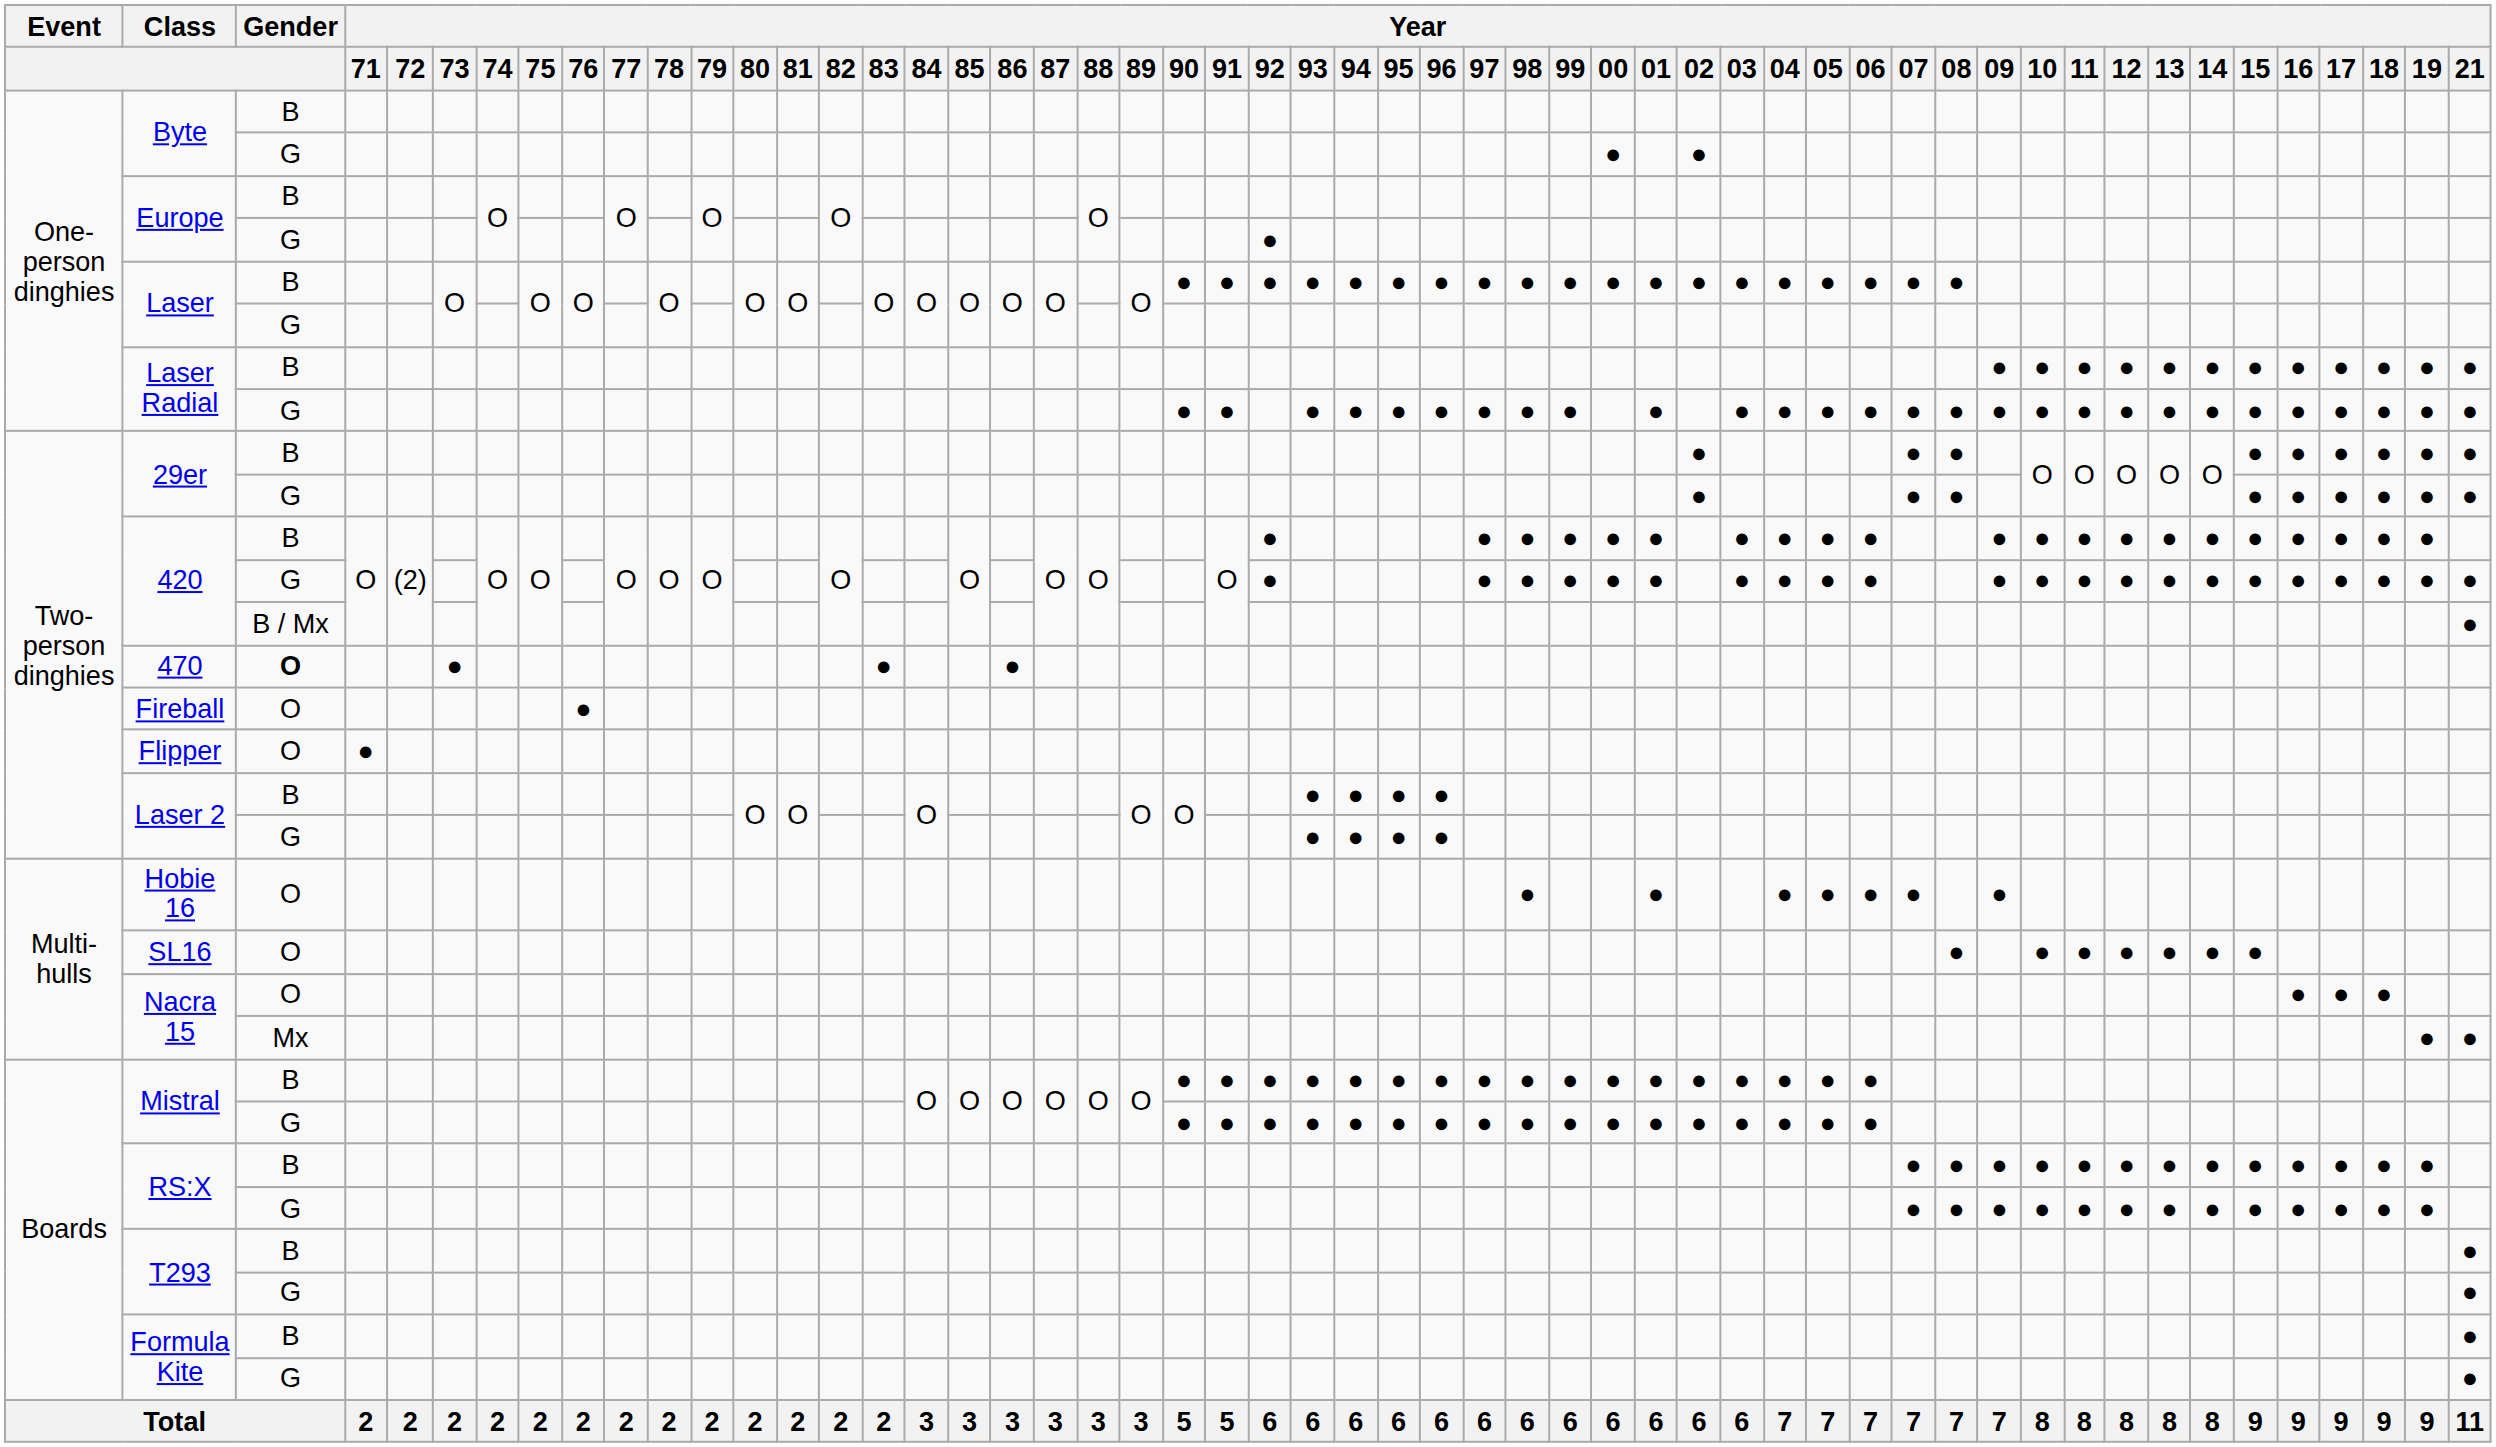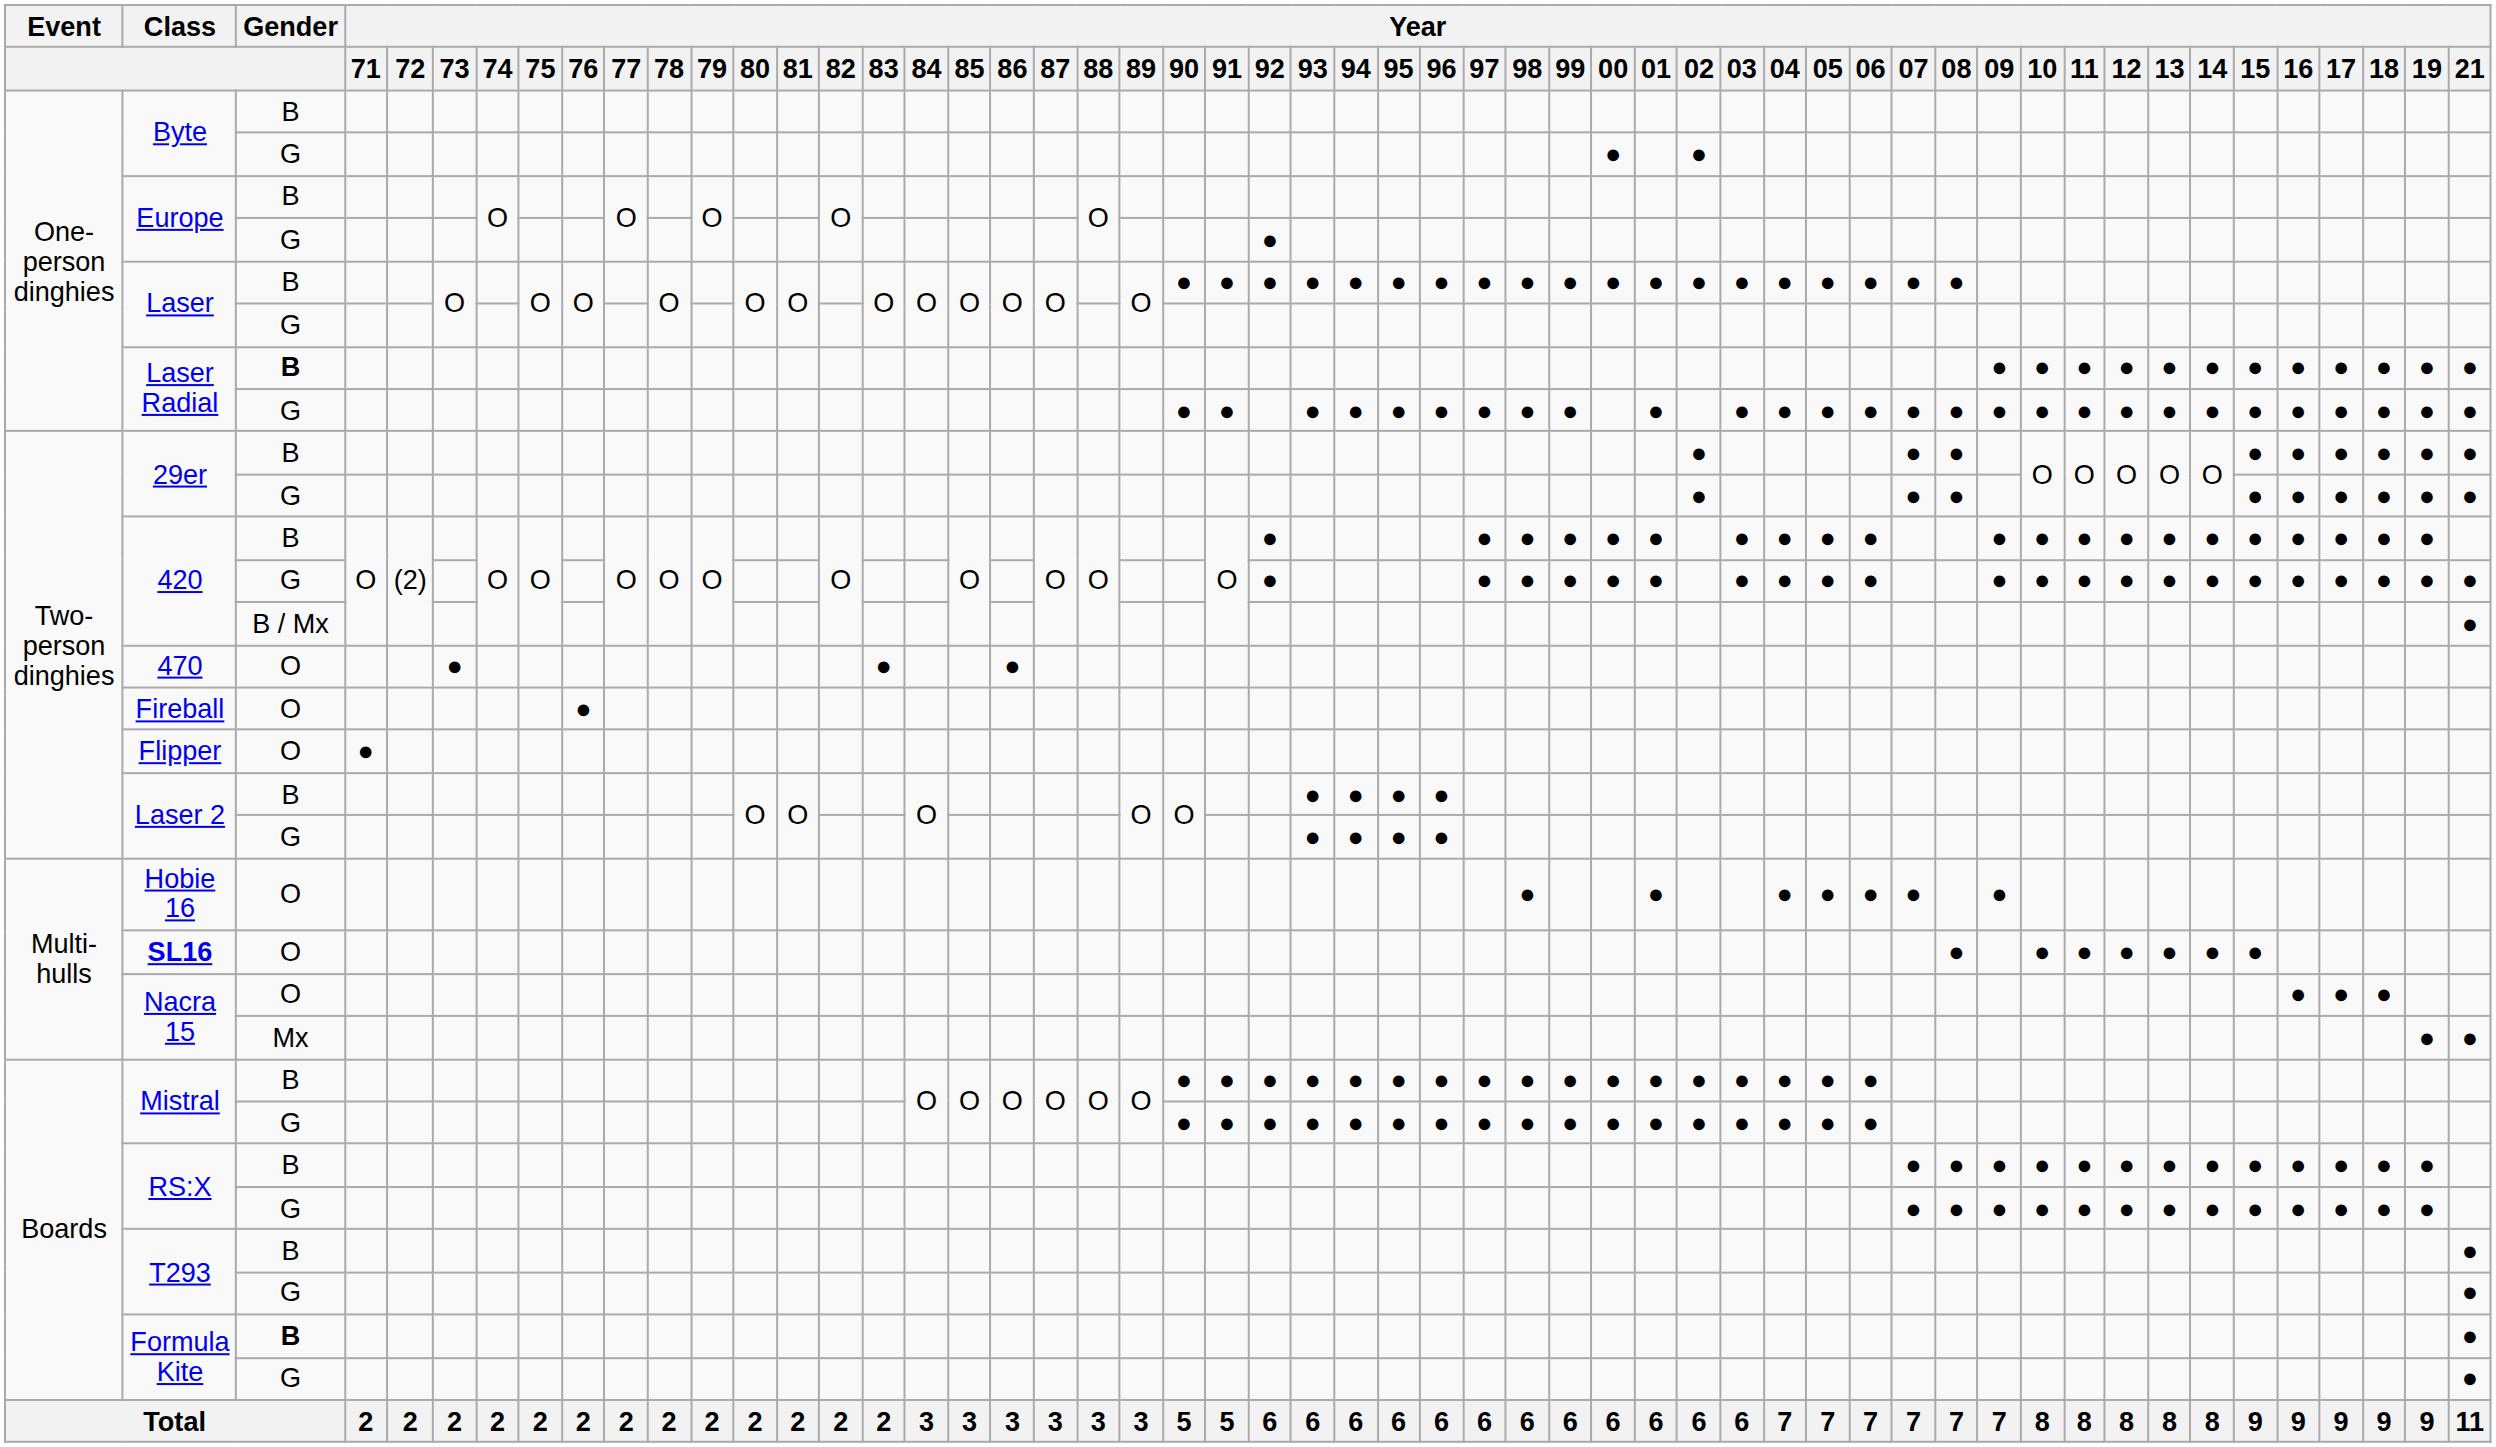(291, 367) normal -> (291, 367) bold
(291, 666) bold -> (291, 666) normal
(180, 952) normal -> (180, 952) bold
(291, 1336) normal -> (291, 1336) bold
